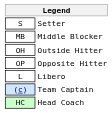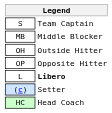(52, 23) Setter -> (65, 23) Team Captain
(52, 76) normal -> (52, 76) bold
(65, 89) Team Captain -> (52, 89) Setter
